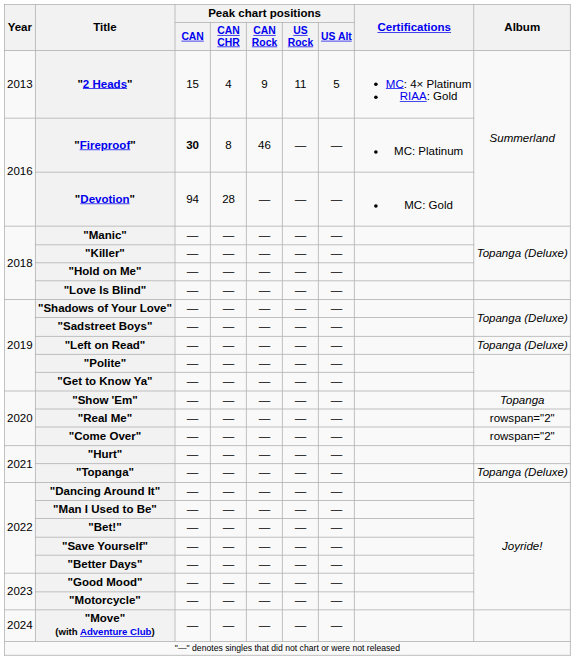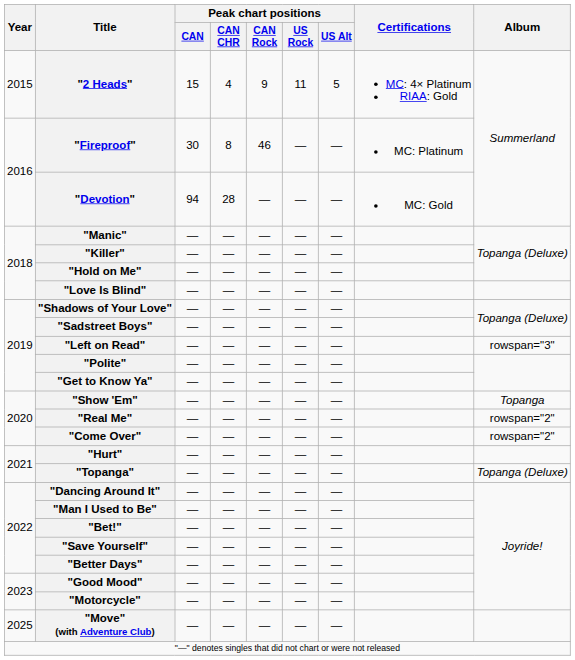(20, 84) 2013 -> (20, 84) 2015
(193, 145) bold -> (193, 145) normal
(522, 345) Topanga (Deluxe) -> (522, 345) rowspan="3"
(20, 625) 2024 -> (20, 625) 2025
